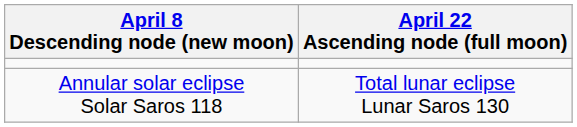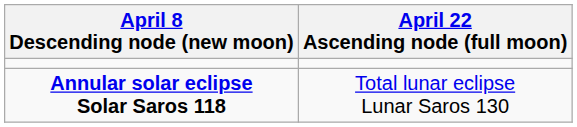(151, 95) normal -> (151, 95) bold
